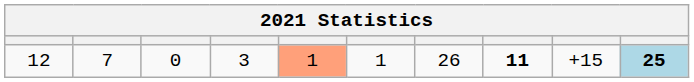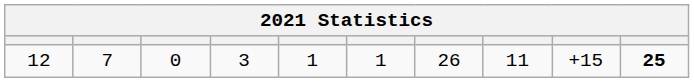(312, 61) lightsalmon background -> (312, 61) no background
(517, 61) bold -> (517, 61) normal
(654, 61) lightblue background -> (654, 61) no background
